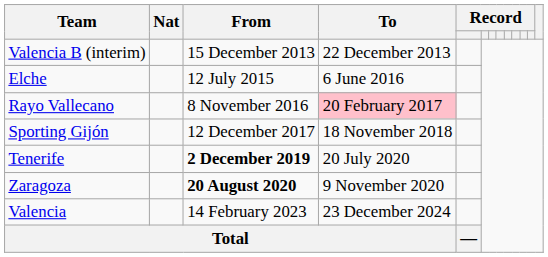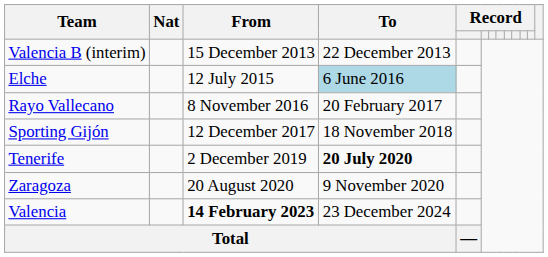(363, 78) no background -> (363, 78) lightblue background
(382, 105) pink background -> (382, 105) no background
(249, 158) bold -> (247, 158) normal
(366, 158) normal -> (368, 158) bold
(242, 185) bold -> (240, 185) normal
(247, 212) normal -> (251, 212) bold
